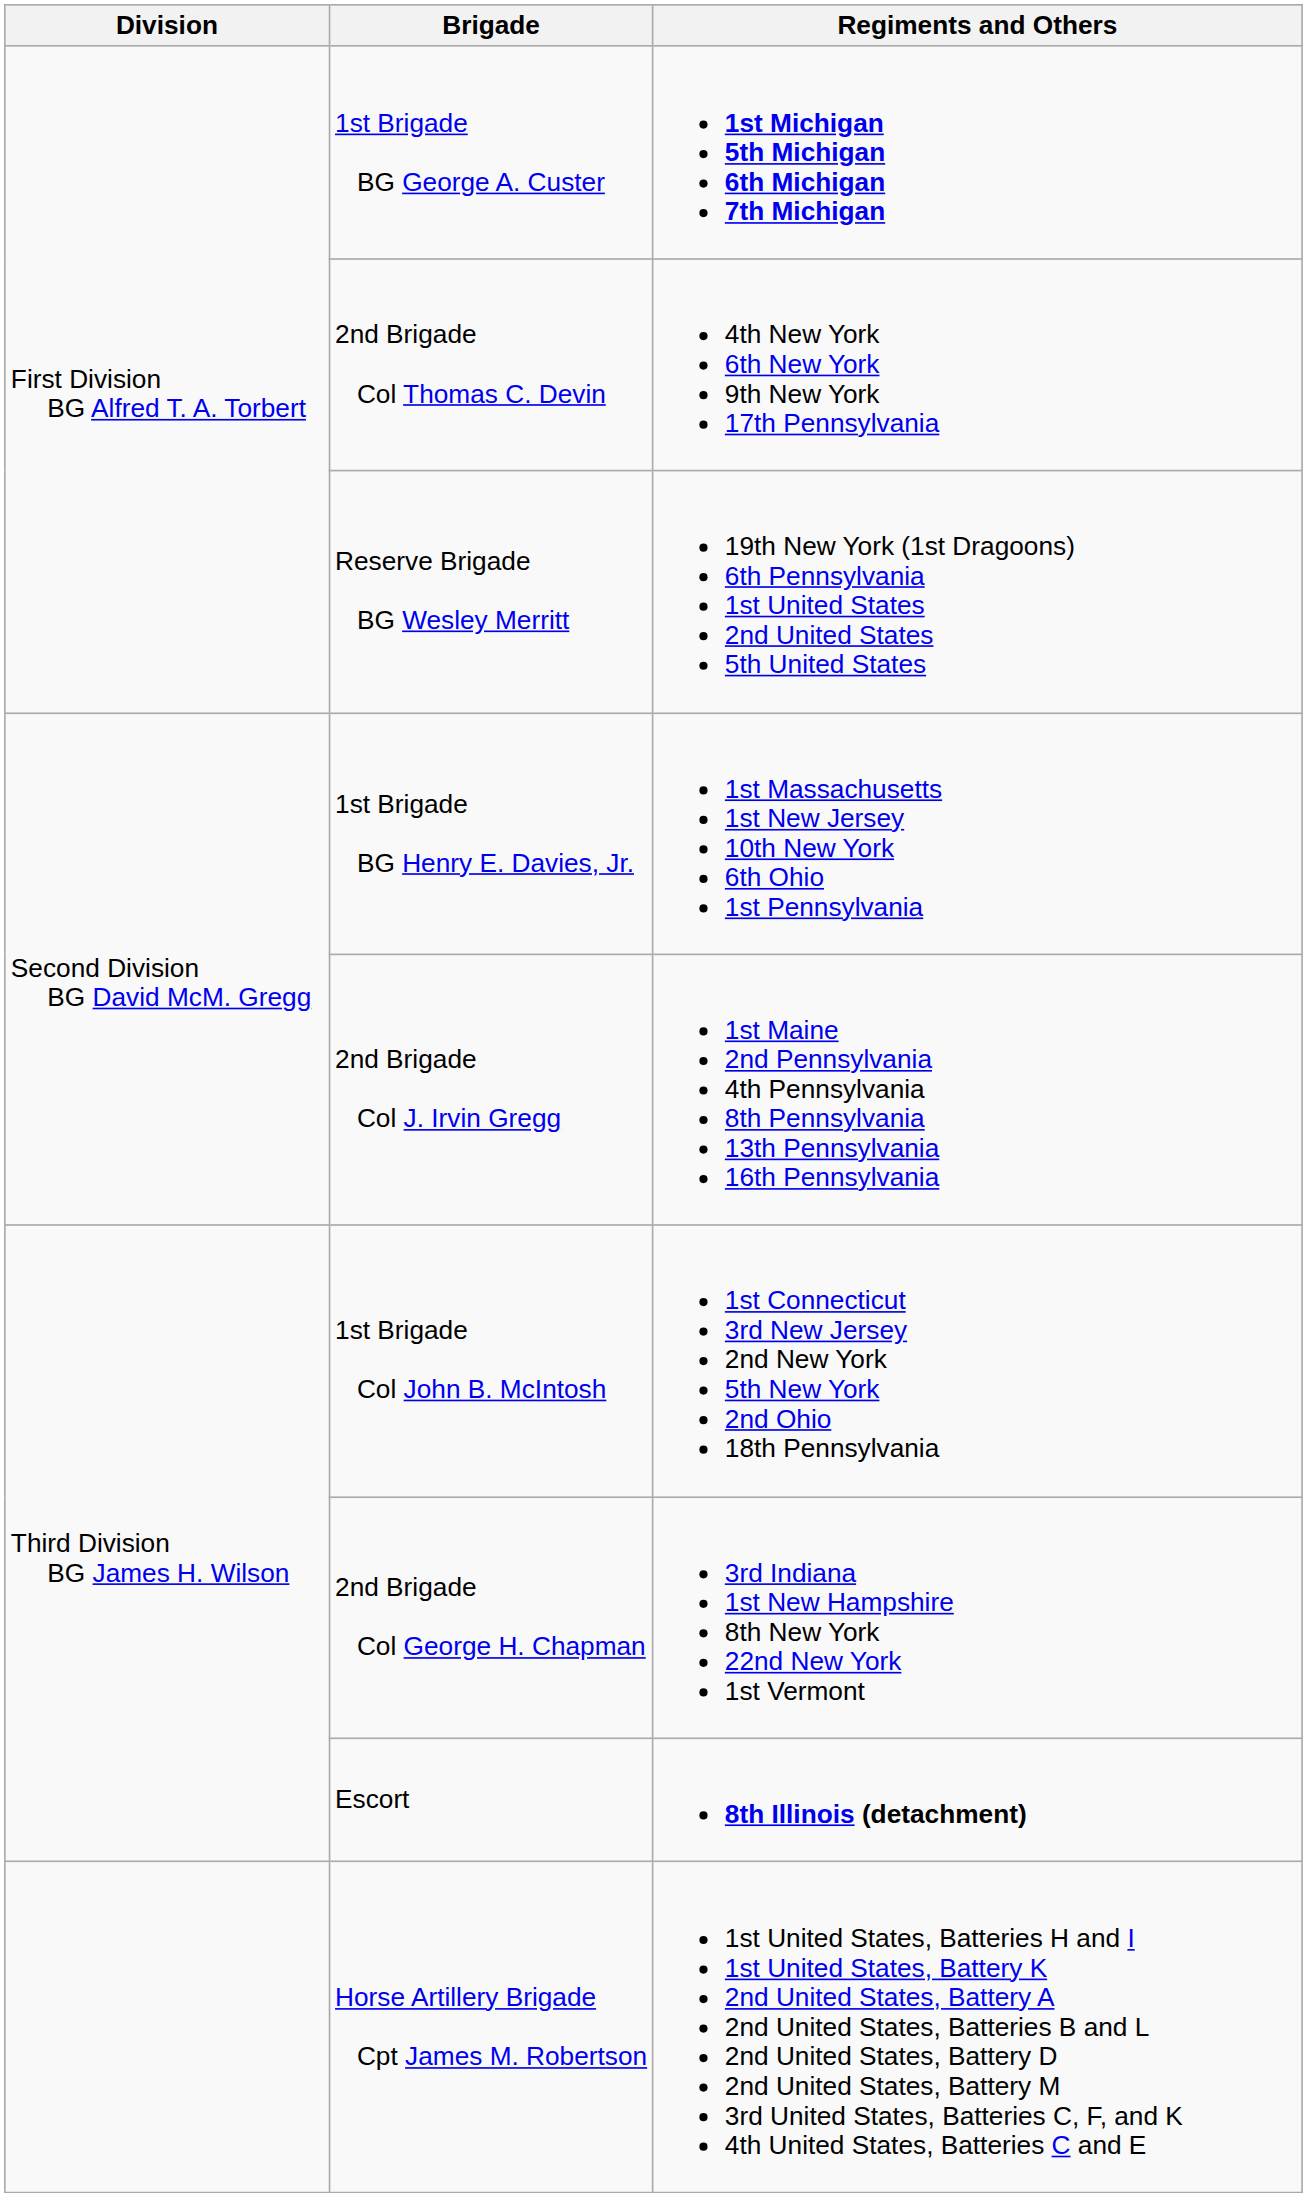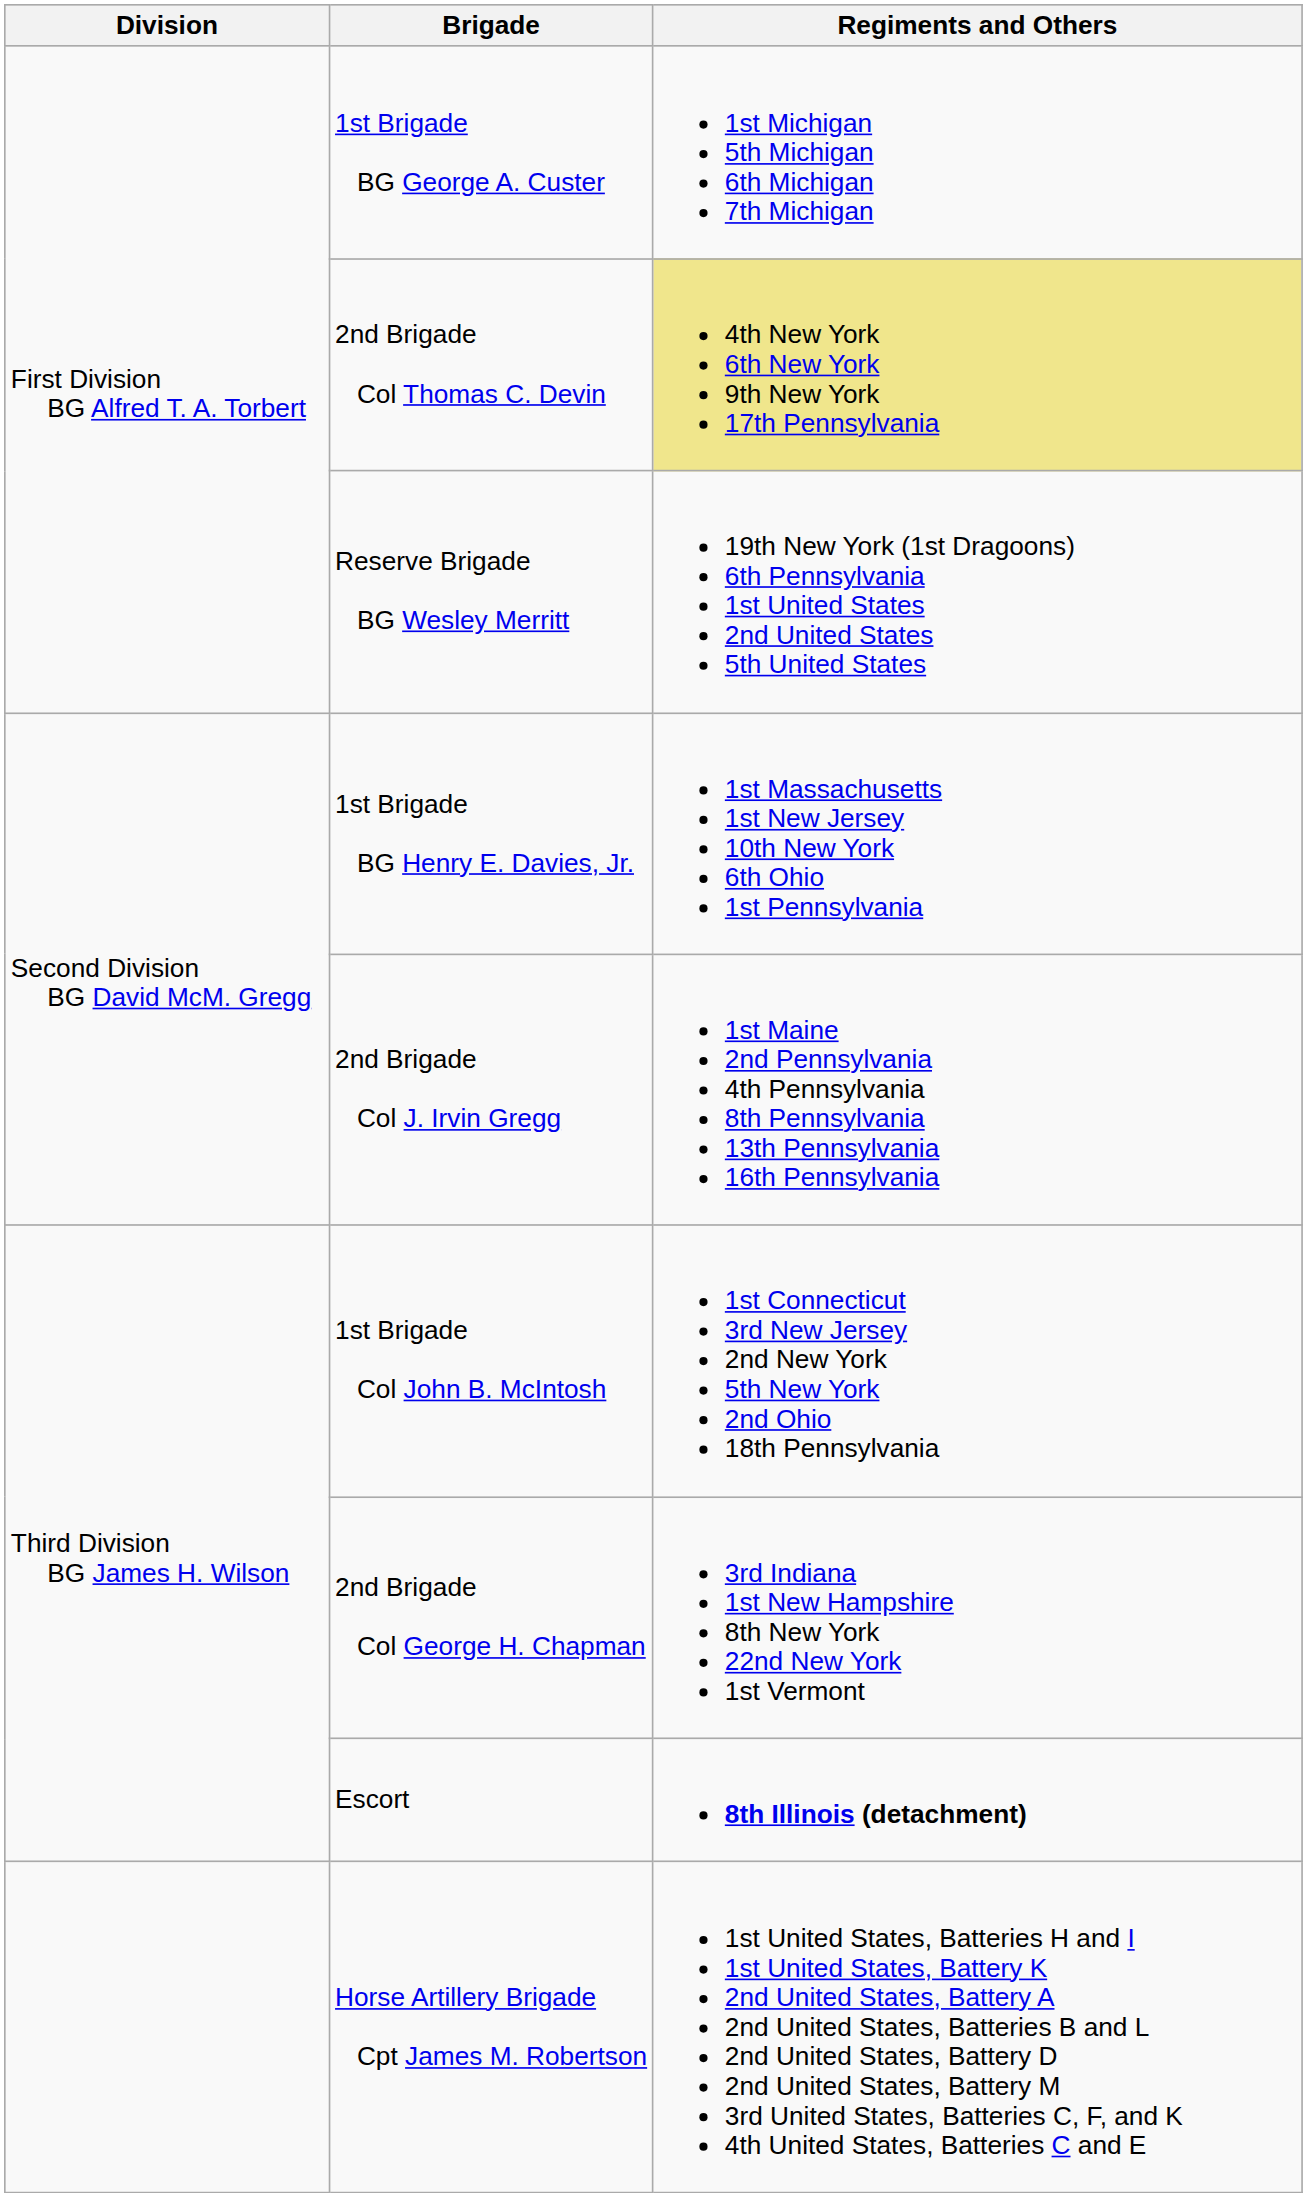(977, 167) bold -> (977, 167) normal
(977, 379) no background -> (977, 379) khaki background
